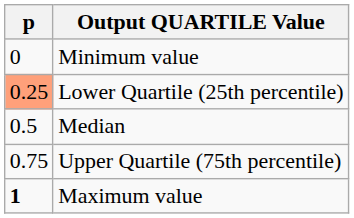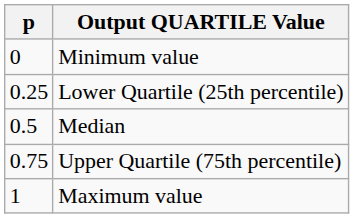(29, 91) lightsalmon background -> (29, 91) no background
(15, 195) bold -> (15, 195) normal
